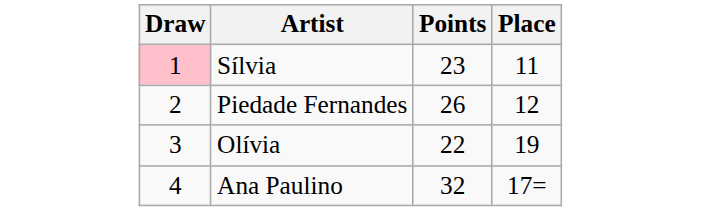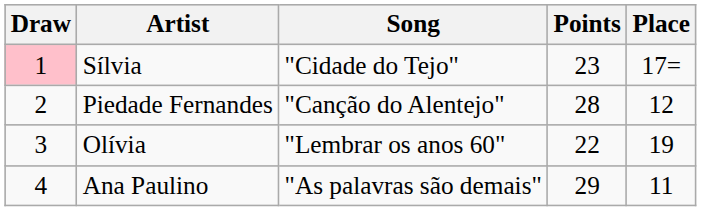+ column: (413, 24)
(527, 64) 11 -> (661, 64) 17=
(453, 104) 26 -> (587, 104) 28
(453, 184) 32 -> (587, 184) 29
(527, 184) 17= -> (661, 184) 11
